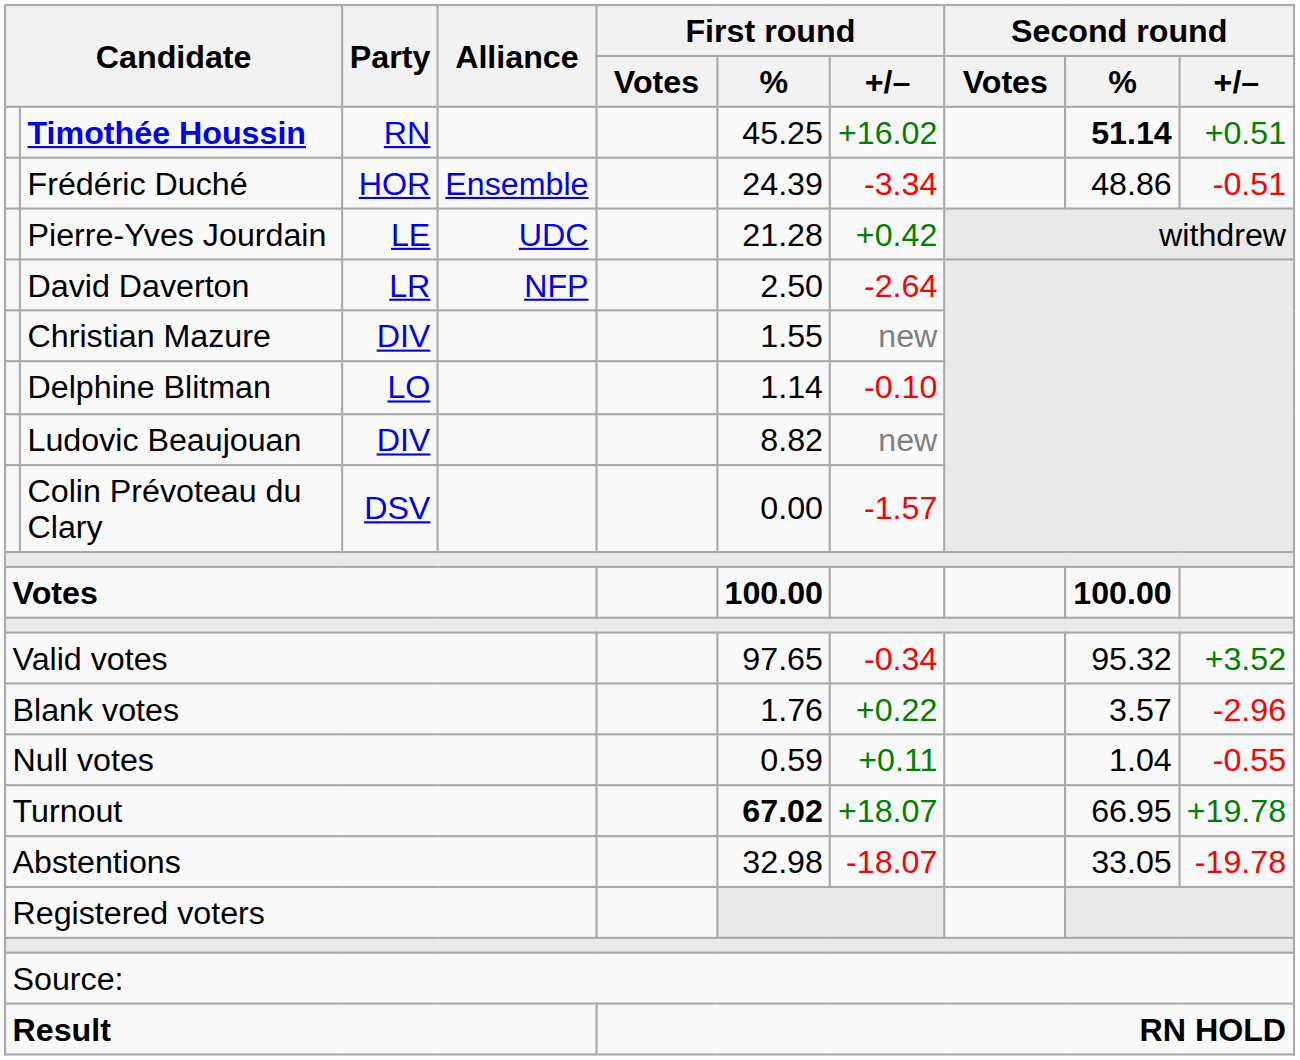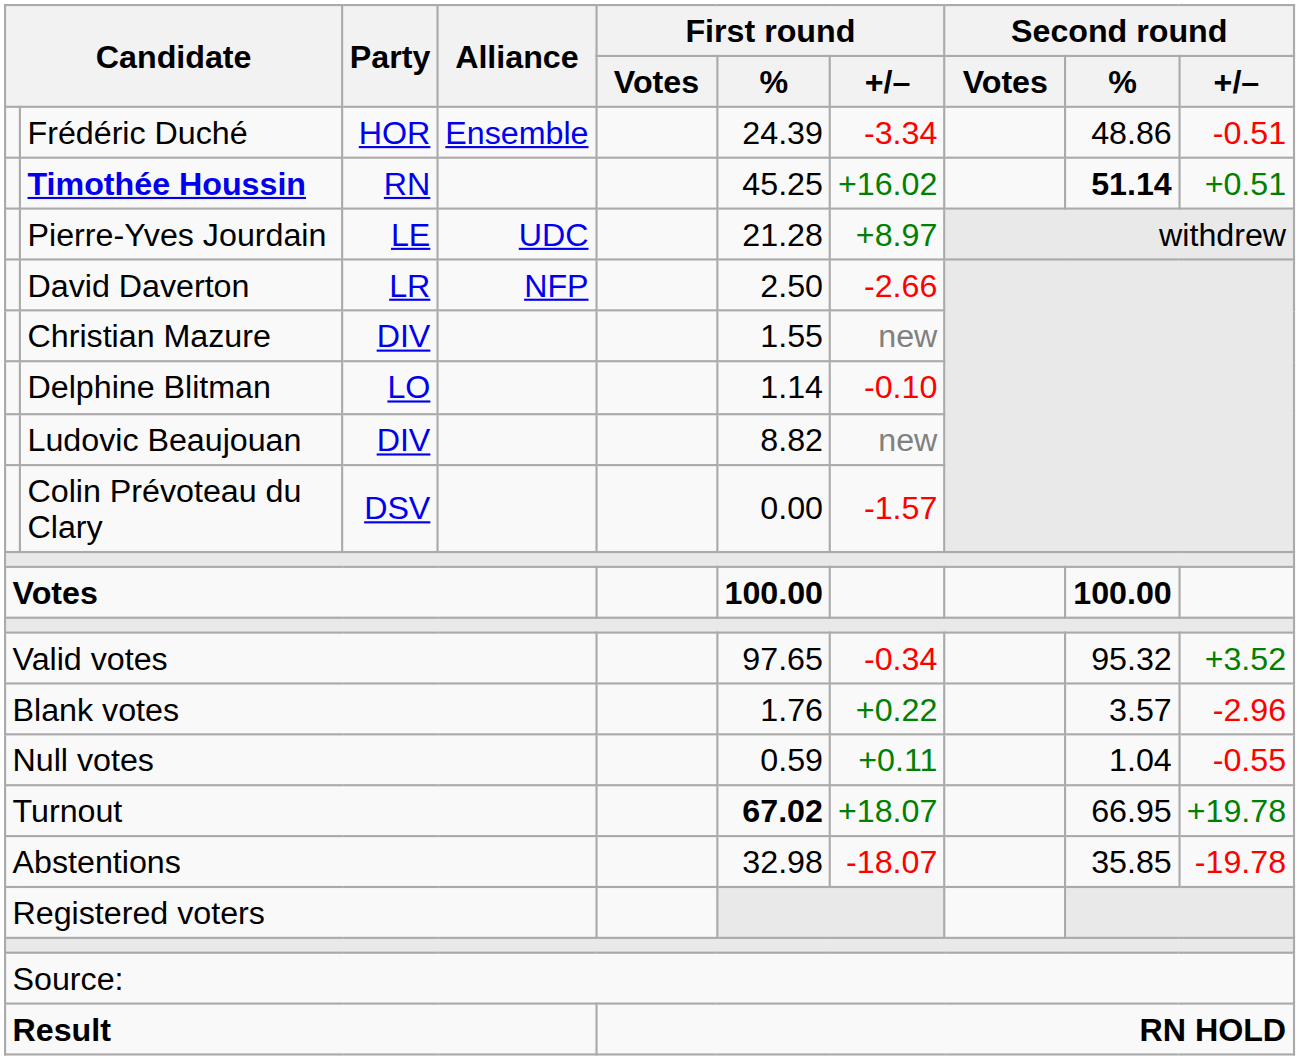rows swapped: (167, 133) <-> (138, 184)
(897, 235) +0.42 -> (897, 235) +8.97
(901, 286) -2.64 -> (901, 286) -2.66
(1131, 862) 33.05 -> (1131, 862) 35.85
